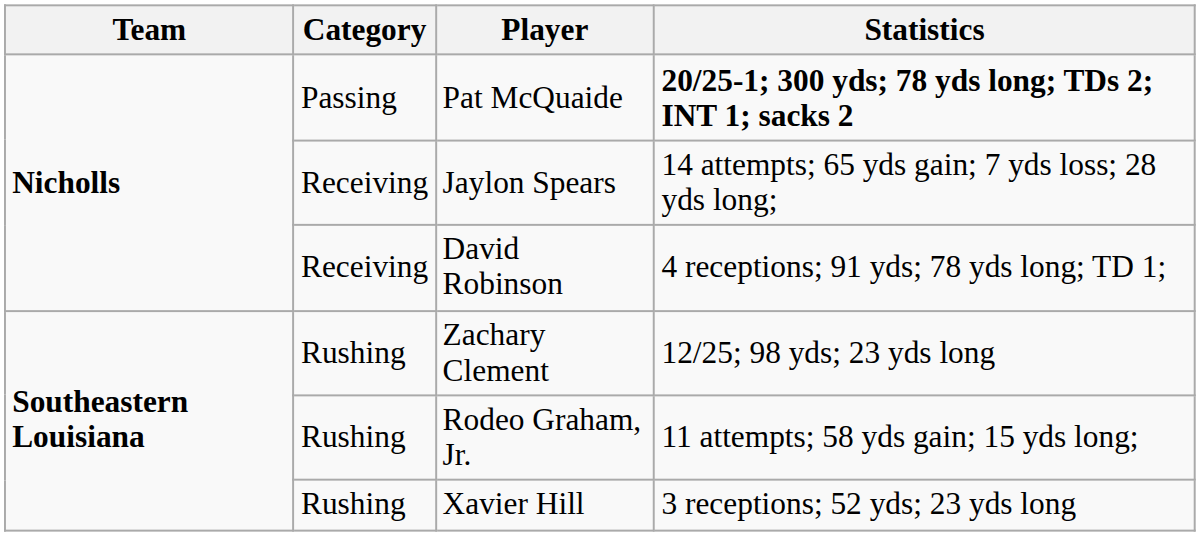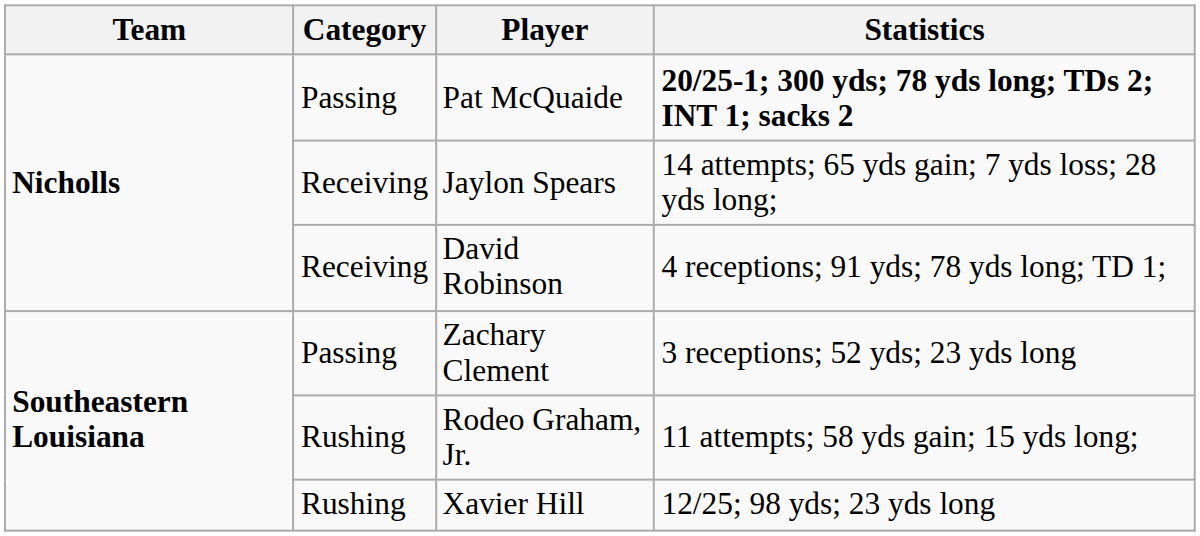(353, 352) Rushing -> (349, 352) Passing
(828, 352) 12/25; 98 yds; 23 yds long -> (869, 352) 3 receptions; 52 yds; 23 yds long
(869, 504) 3 receptions; 52 yds; 23 yds long -> (828, 504) 12/25; 98 yds; 23 yds long
